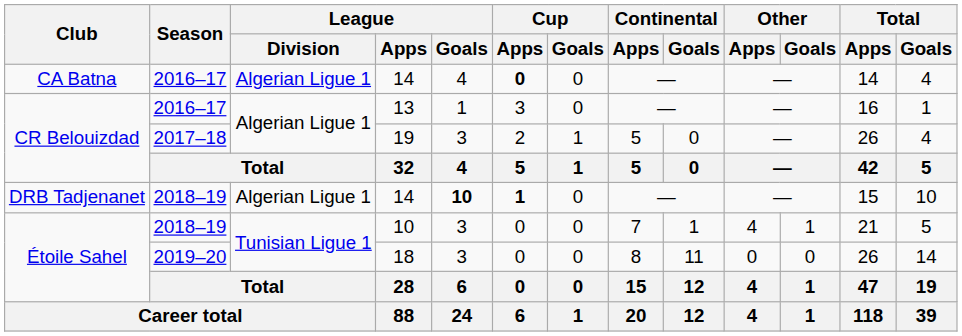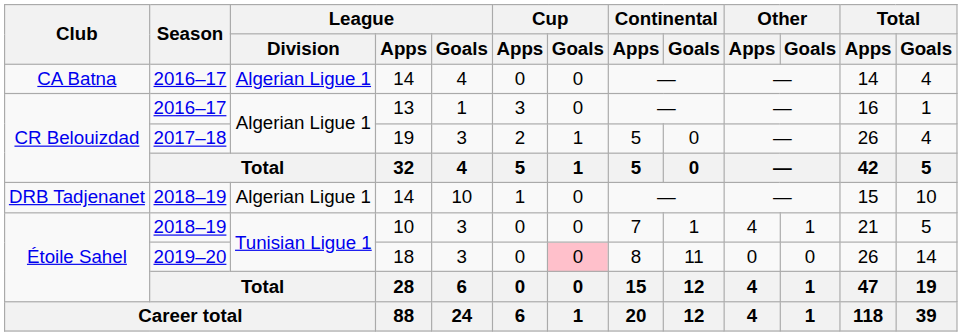(520, 78) bold -> (520, 78) normal
(462, 197) bold -> (462, 197) normal
(520, 197) bold -> (520, 197) normal
(578, 256) no background -> (578, 256) pink background
